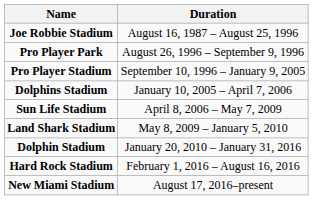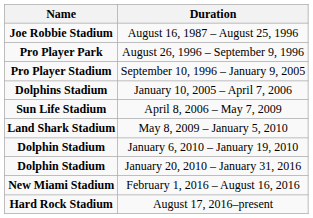+ row: (213, 147)
(61, 166) Hard Rock Stadium -> (61, 185) New Miami Stadium
(61, 185) New Miami Stadium -> (61, 204) Hard Rock Stadium
